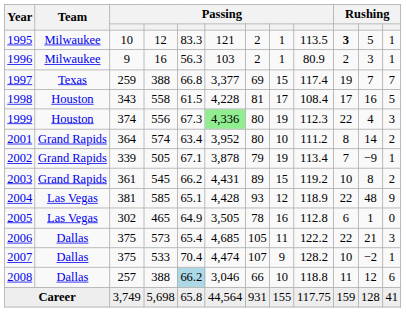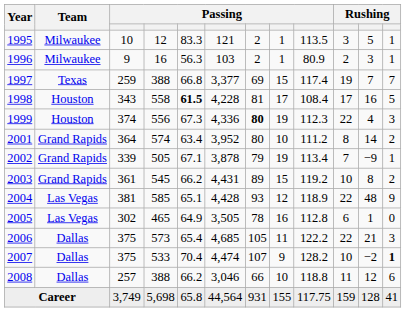(346, 39) bold -> (346, 39) normal
(191, 99) normal -> (191, 99) bold
(225, 119) lightgreen background -> (225, 119) no background
(257, 119) normal -> (257, 119) bold
(392, 257) normal -> (392, 257) bold
(191, 277) lightblue background -> (191, 277) no background
